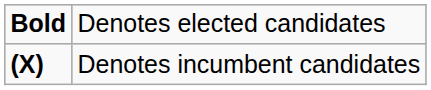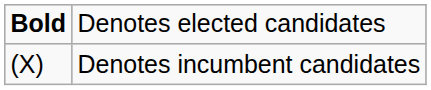(27, 63) bold -> (27, 63) normal
